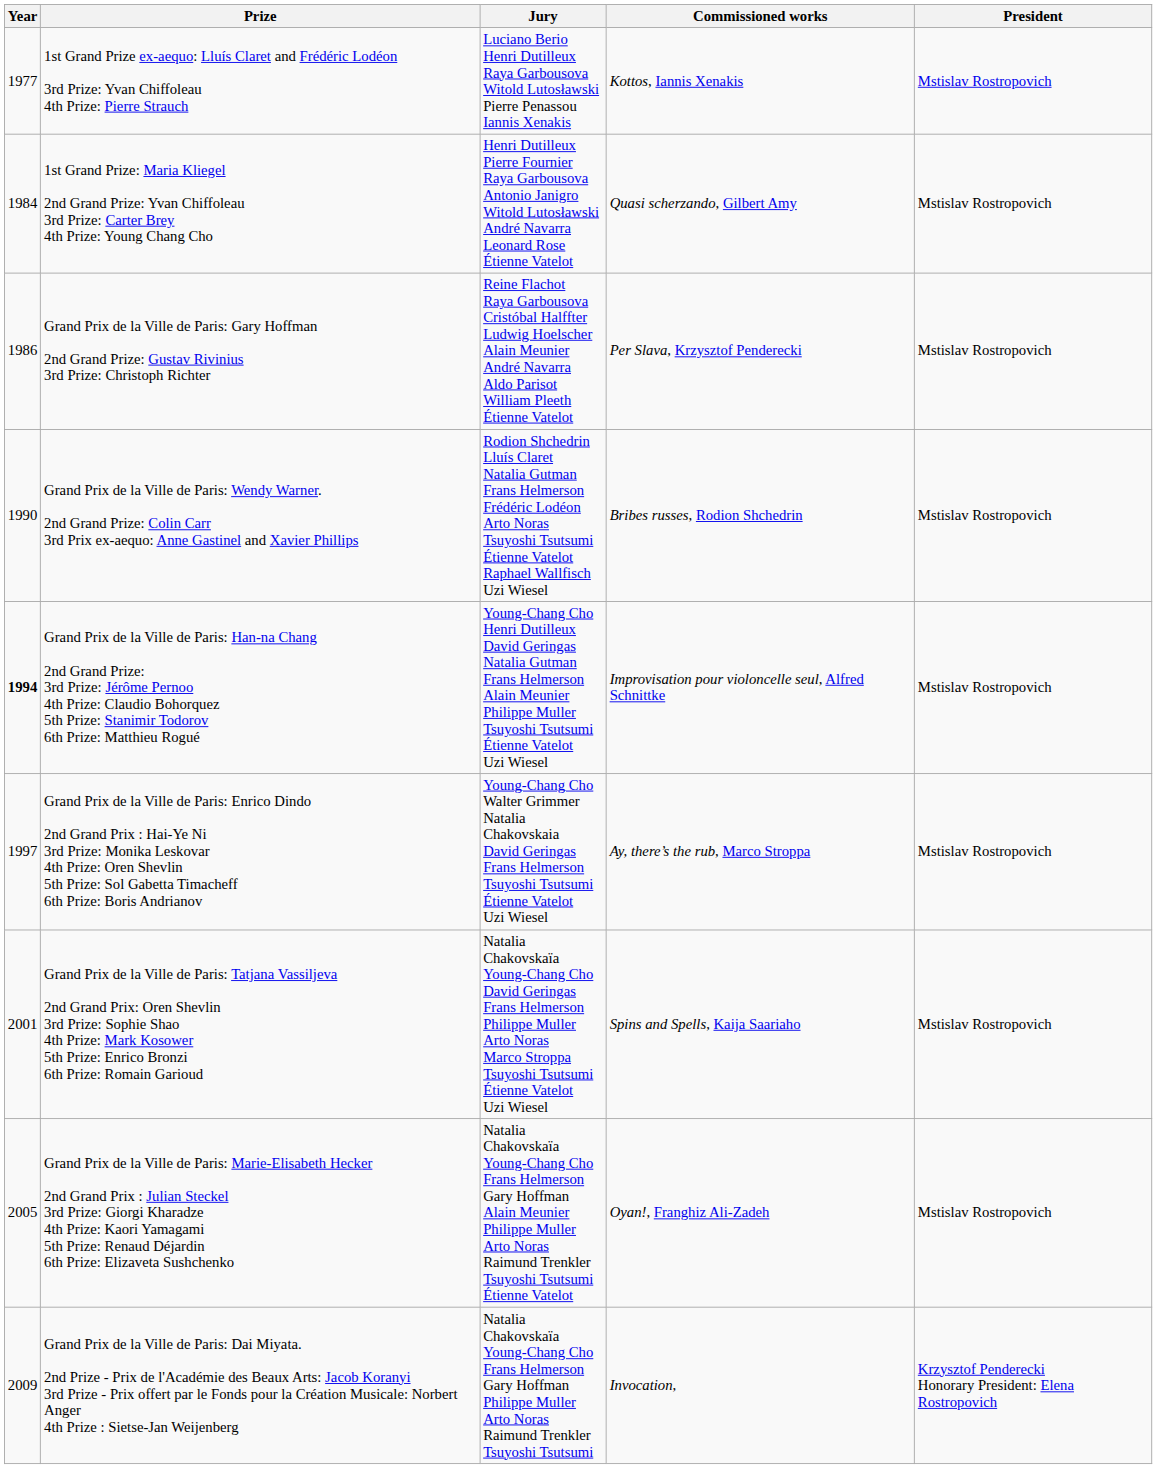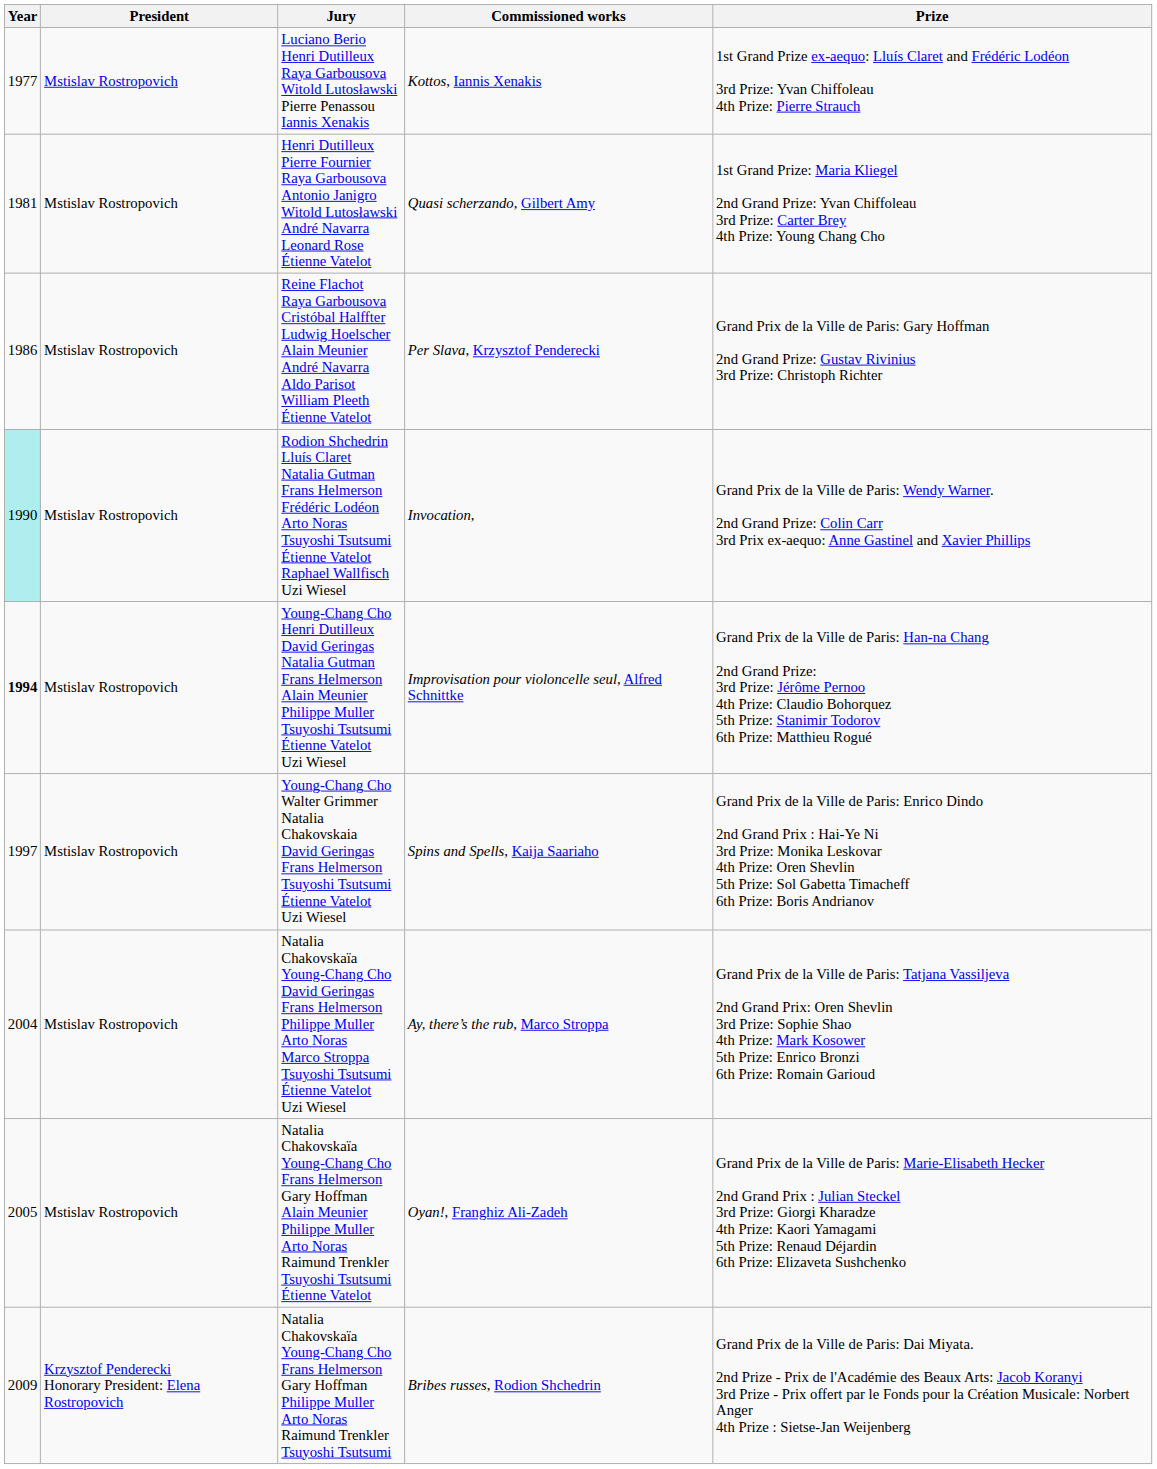columns swapped: (1033, 16) <-> (260, 16)
(23, 203) 1984 -> (23, 203) 1981
(23, 515) no background -> (23, 515) paleturquoise background
(706, 515) Bribes russes, Rodion Shchedrin -> (441, 515) Invocation,
(710, 851) Ay, there’s the rub, Marco Stroppa -> (503, 851) Spins and Spells, Kaija Saariaho
(23, 1024) 2001 -> (23, 1024) 2004
(705, 1024) Spins and Spells, Kaija Saariaho -> (508, 1024) Ay, there’s the rub, Marco Stroppa
(643, 1385) Invocation, -> (504, 1385) Bribes russes, Rodion Shchedrin
